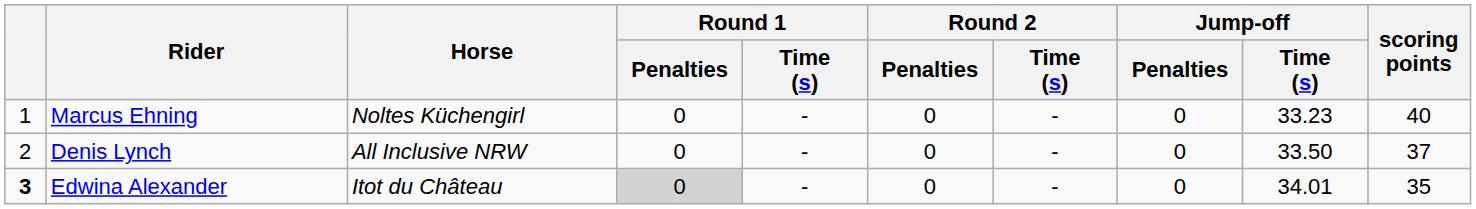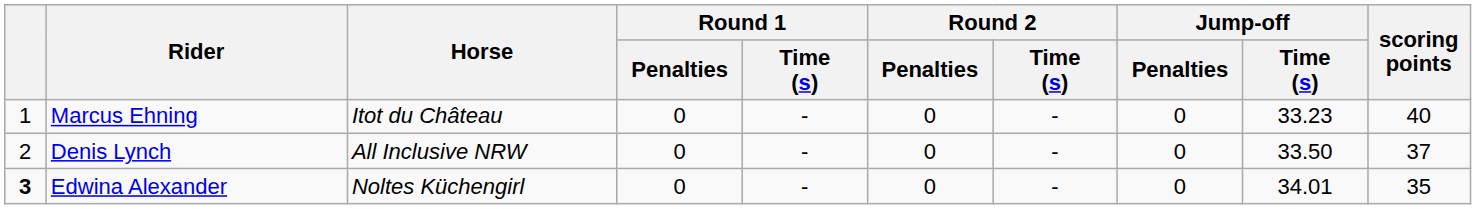(438, 117) Noltes Küchengirl -> (427, 117) Itot du Château
(427, 186) Itot du Château -> (438, 186) Noltes Küchengirl
(680, 186) lightgrey background -> (680, 186) no background
